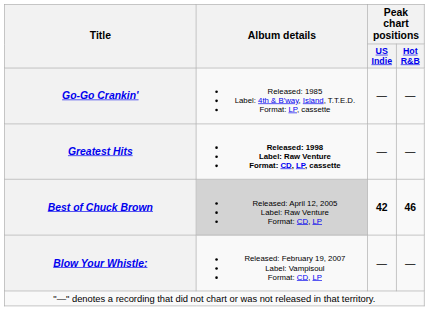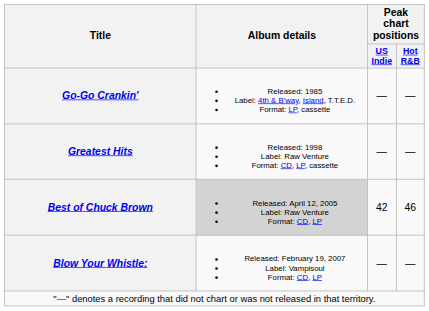(282, 156) bold -> (282, 156) normal
(382, 207) bold -> (382, 207) normal
(410, 207) bold -> (410, 207) normal
